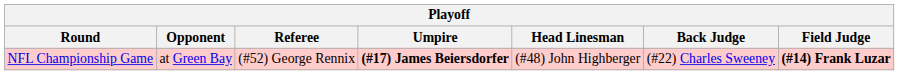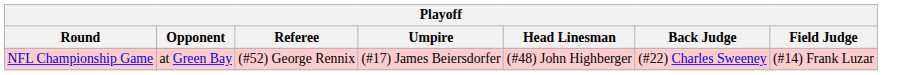(435, 59) bold -> (431, 59) normal
(836, 59) bold -> (823, 59) normal
